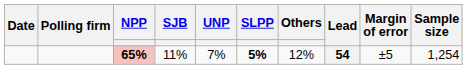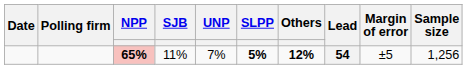(301, 55) normal -> (301, 55) bold
(443, 55) 1,254 -> (443, 55) 1,256
